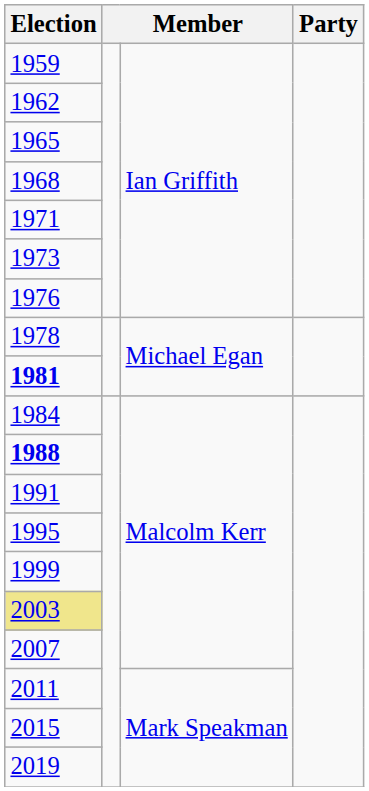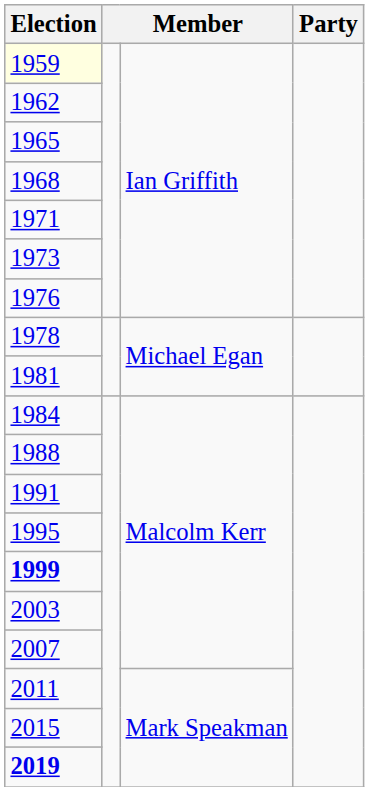(35, 63) no background -> (35, 63) lightyellow background
(35, 375) bold -> (35, 375) normal
(35, 453) bold -> (35, 453) normal
(35, 571) normal -> (35, 571) bold
(35, 610) khaki background -> (35, 610) no background
(35, 766) normal -> (35, 766) bold
